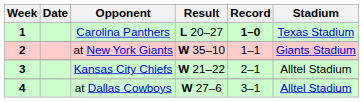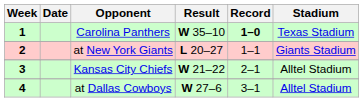(202, 32) L 20–27 -> (202, 32) W 35–10
(202, 50) W 35–10 -> (202, 50) L 20–27
